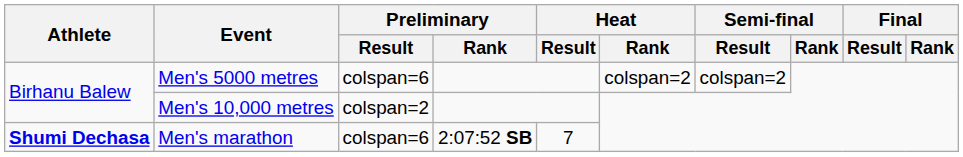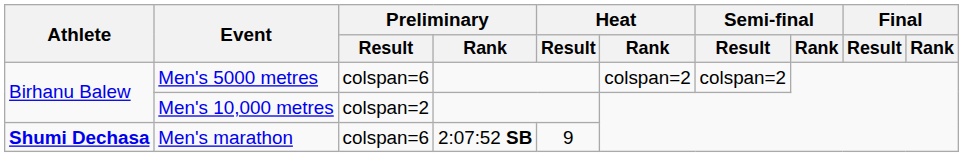(568, 137) 7 -> (568, 137) 9
